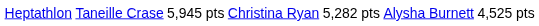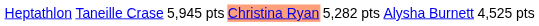(274, 13) no background -> (274, 13) lightsalmon background
